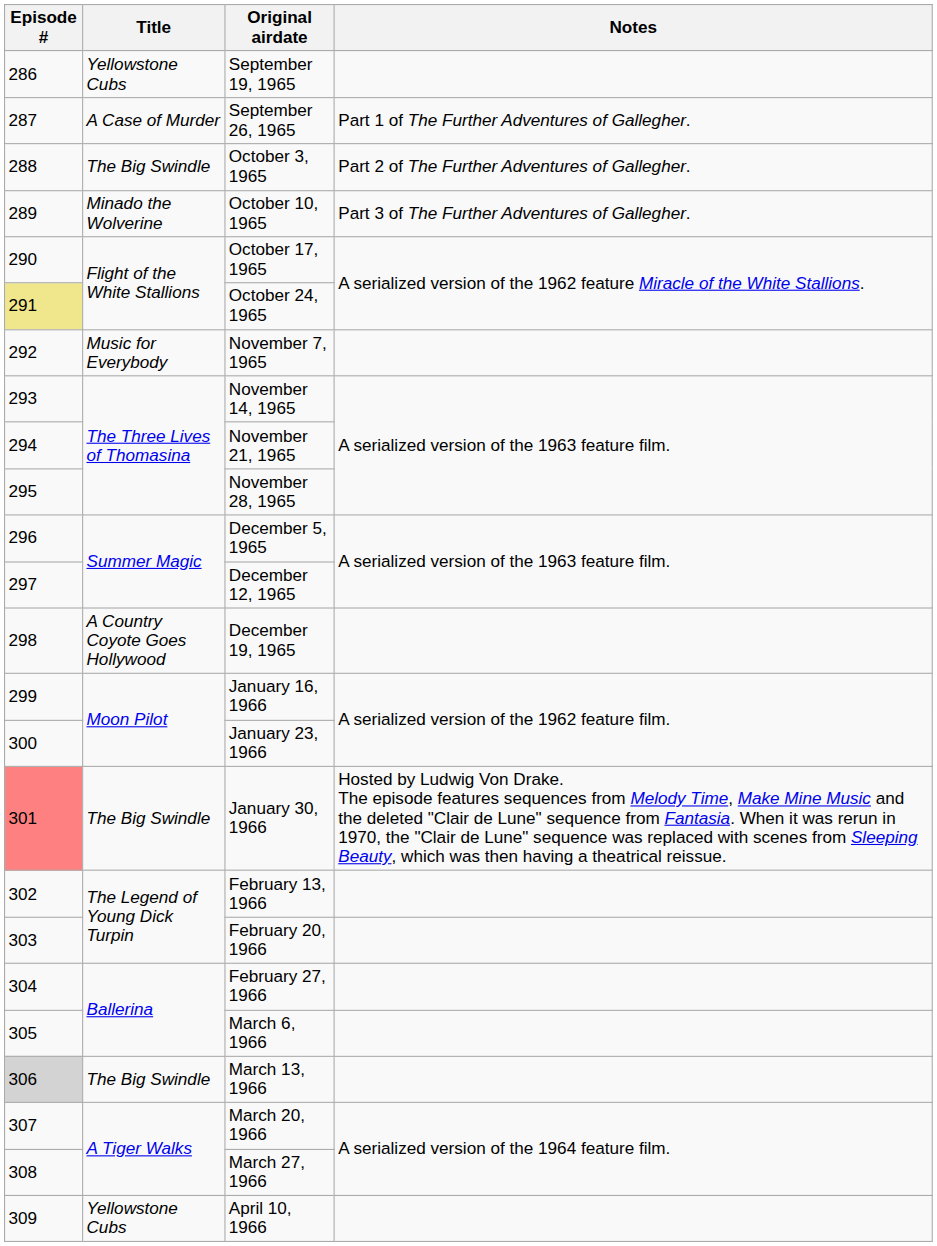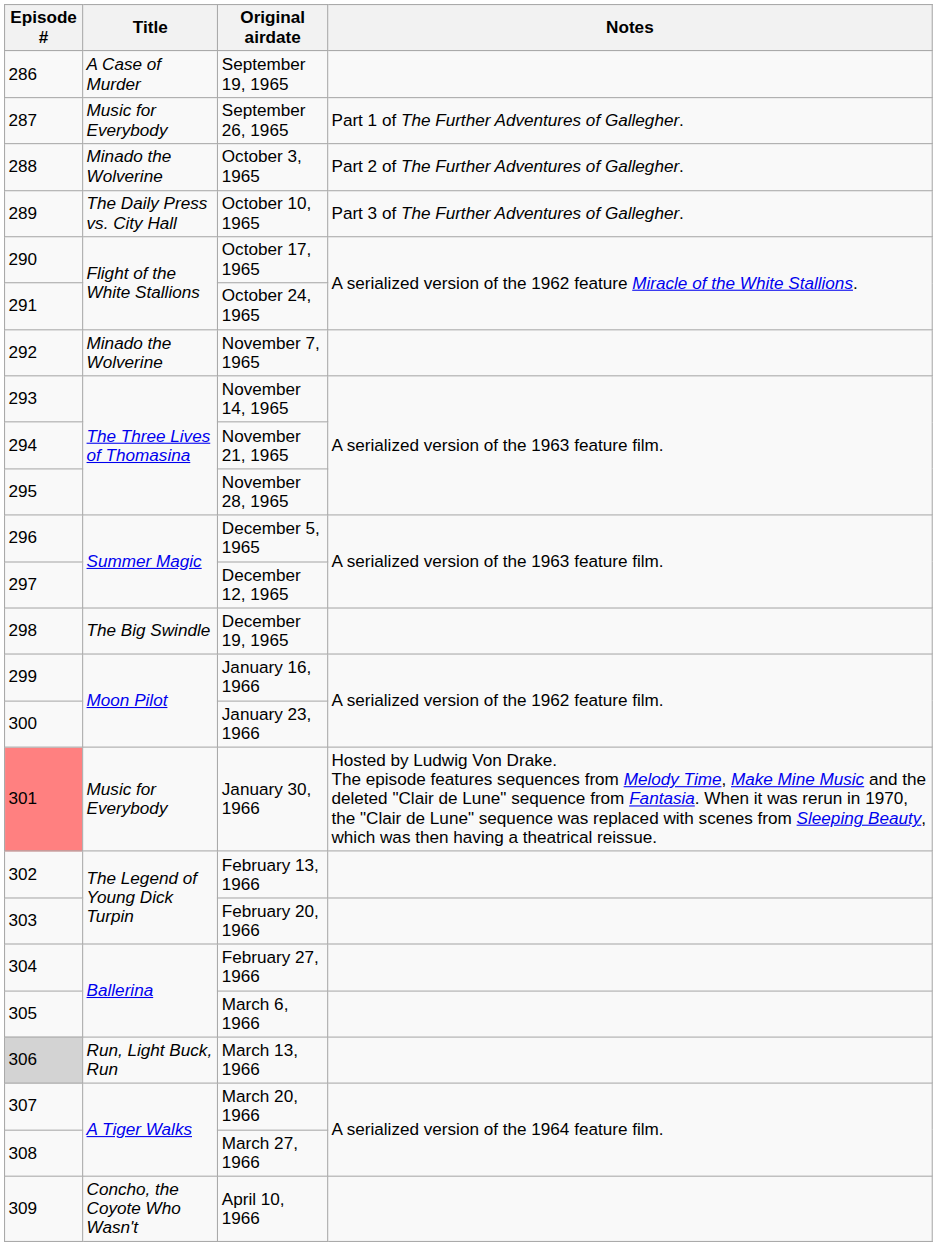(132, 74) Yellowstone Cubs -> (124, 74) A Case of Murder
(153, 120) A Case of Murder -> (127, 120) Music for Everybody
(148, 166) The Big Swindle -> (129, 166) Minado the Wolverine
(129, 213) Minado the Wolverine -> (147, 213) The Daily Press vs. City Hall
(23, 306) khaki background -> (23, 306) no background
(127, 352) Music for Everybody -> (129, 352) Minado the Wolverine
(136, 640) A Country Coyote Goes Hollywood -> (148, 631) The Big Swindle
(148, 818) The Big Swindle -> (127, 799) Music for Everybody
(148, 1079) The Big Swindle -> (149, 1060) Run, Light Buck, Run
(132, 1218) Yellowstone Cubs -> (134, 1208) Concho, the Coyote Who Wasn't
